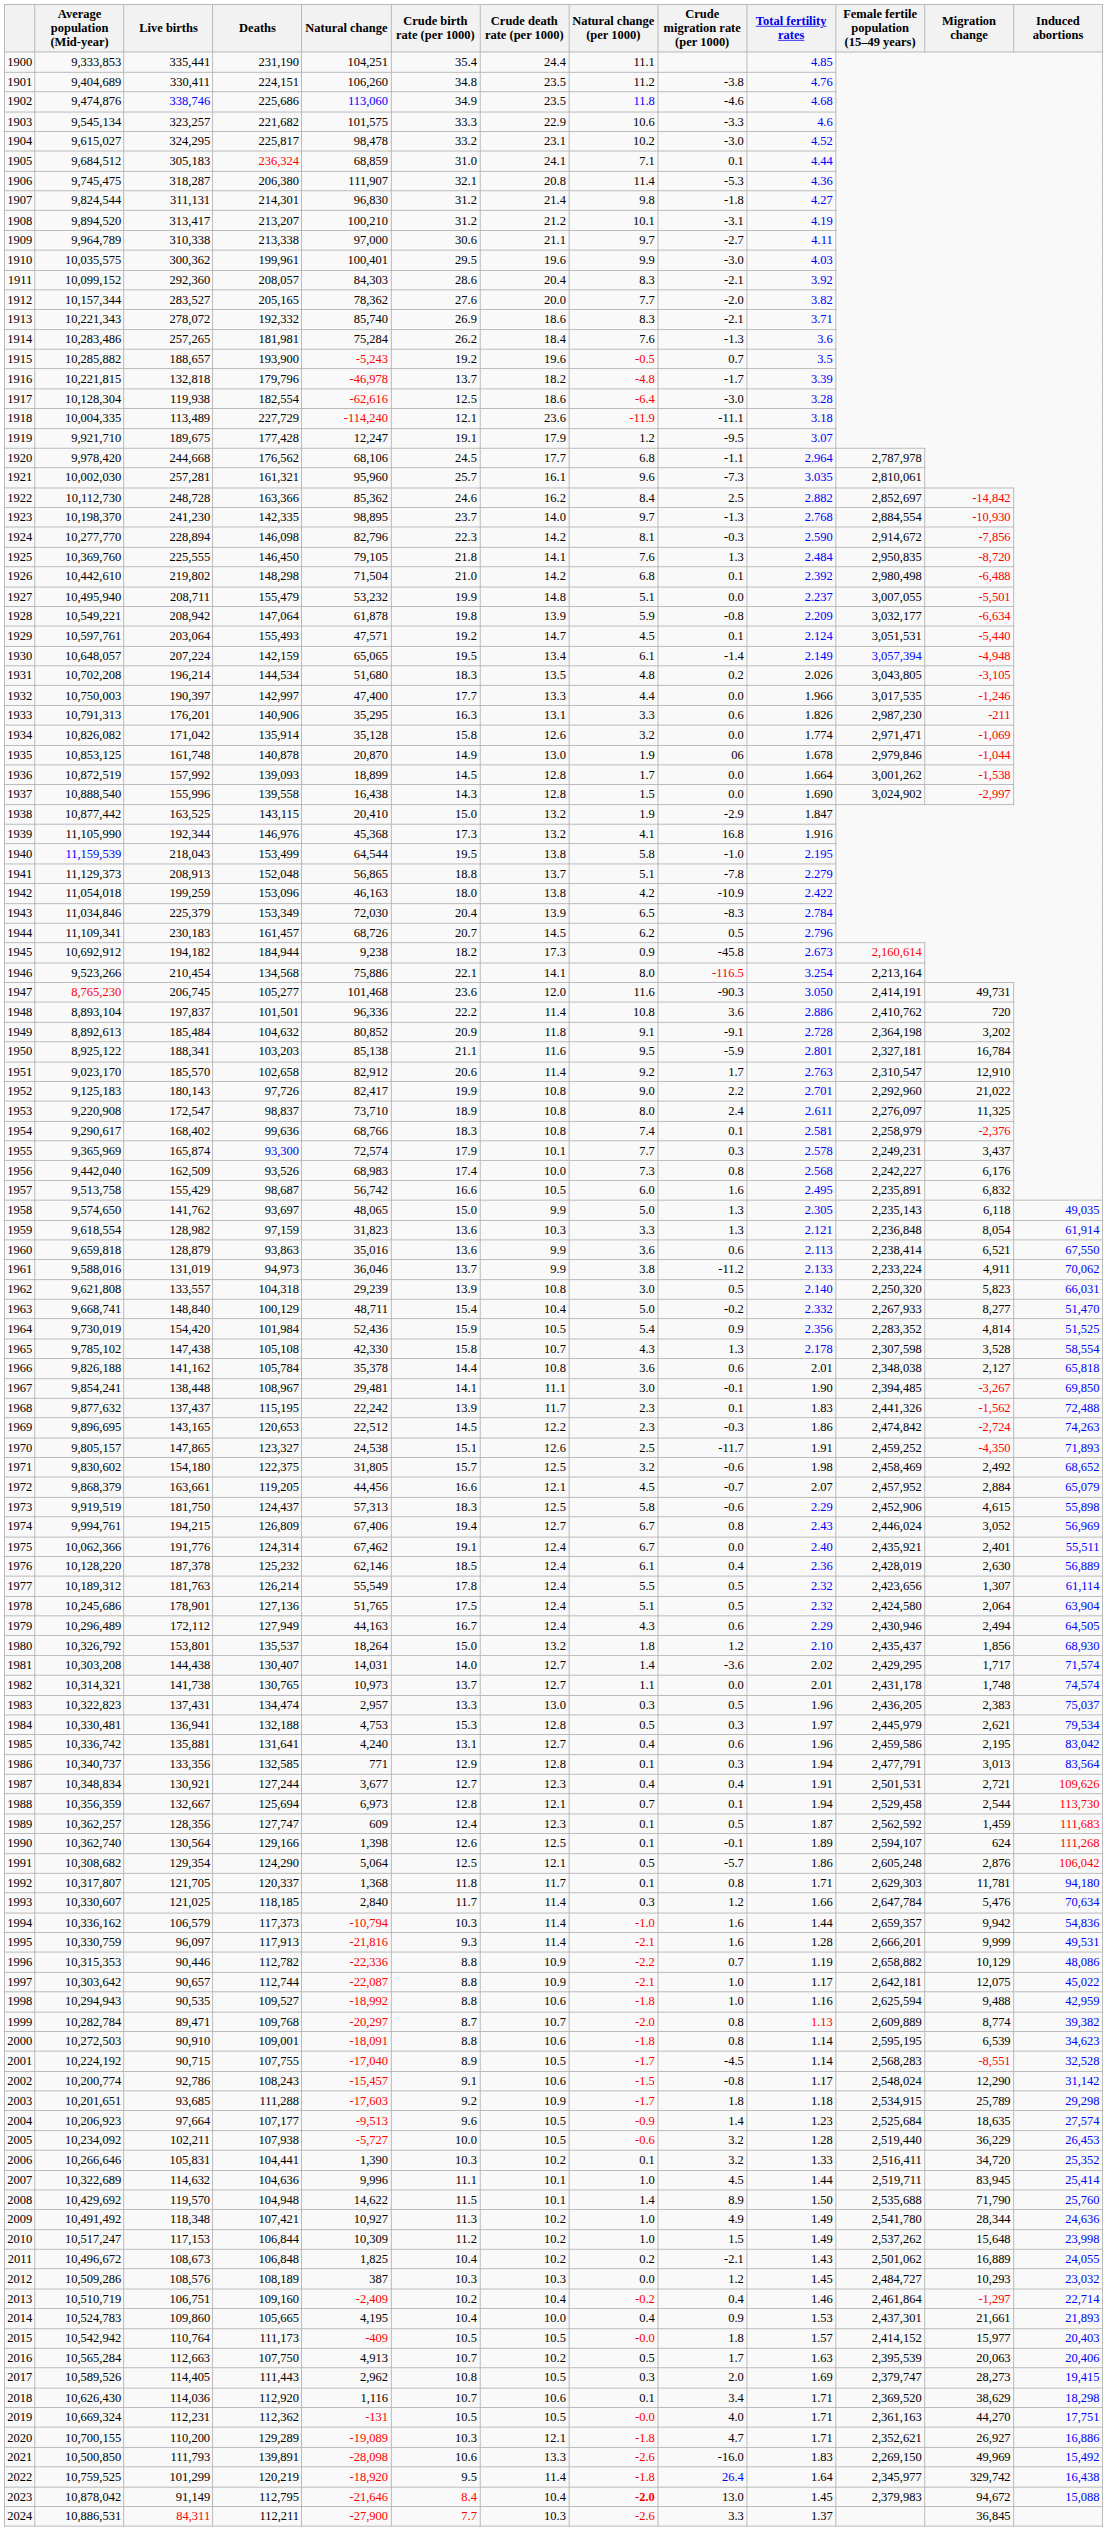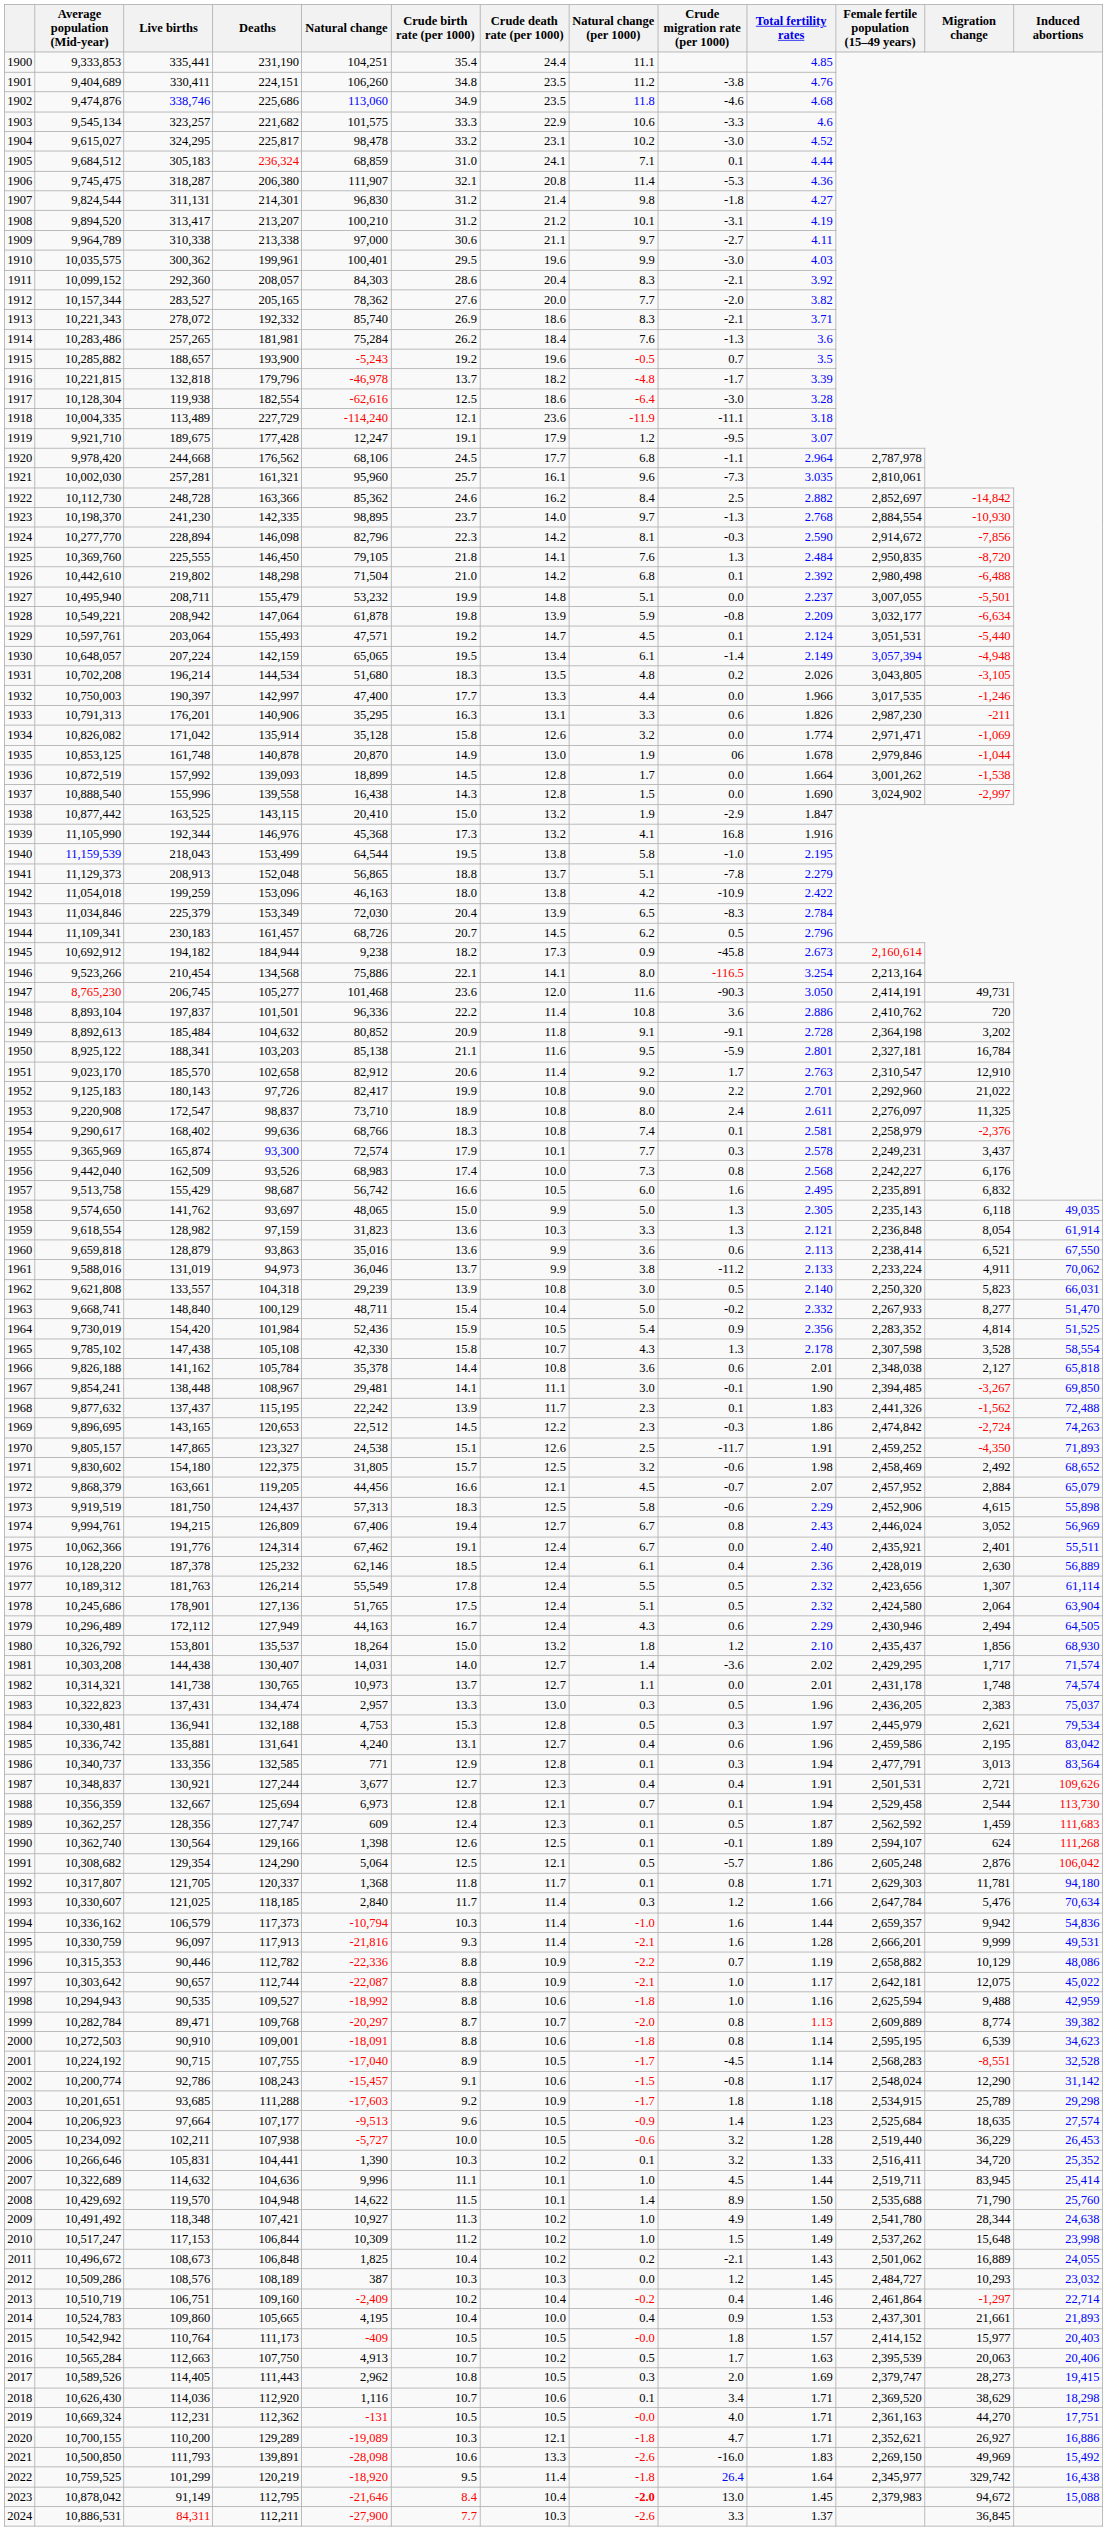(93, 1784) 10,348,834 -> (93, 1784) 10,348,837
(1082, 2219) 24,636 -> (1082, 2219) 24,638
